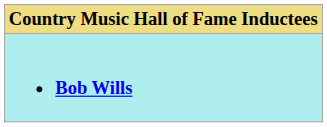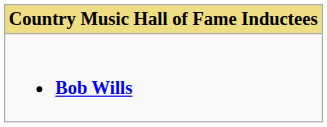(163, 88) paleturquoise background -> (163, 88) no background
